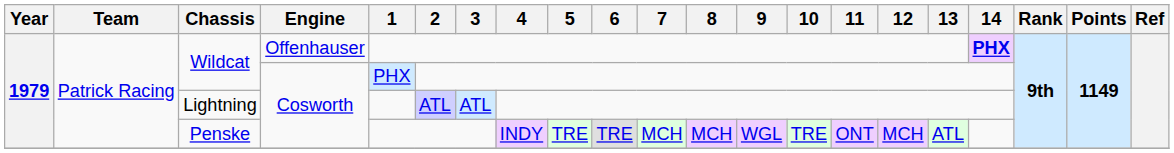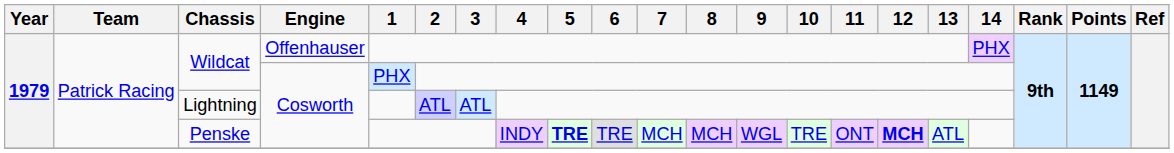(991, 48) bold -> (991, 48) normal
(570, 134) normal -> (570, 134) bold
(903, 134) normal -> (903, 134) bold
